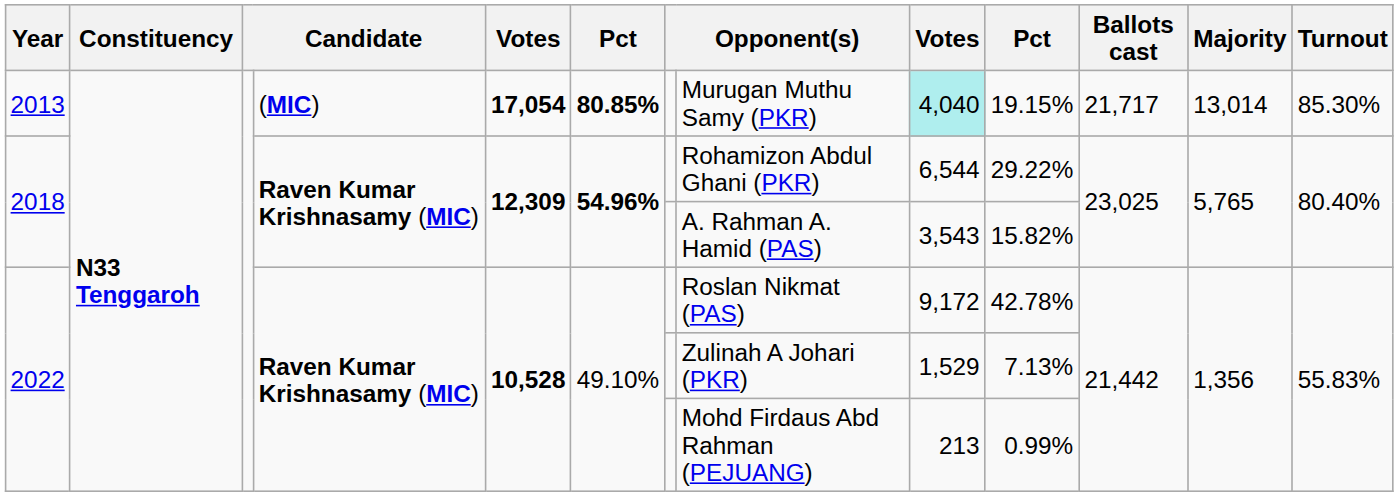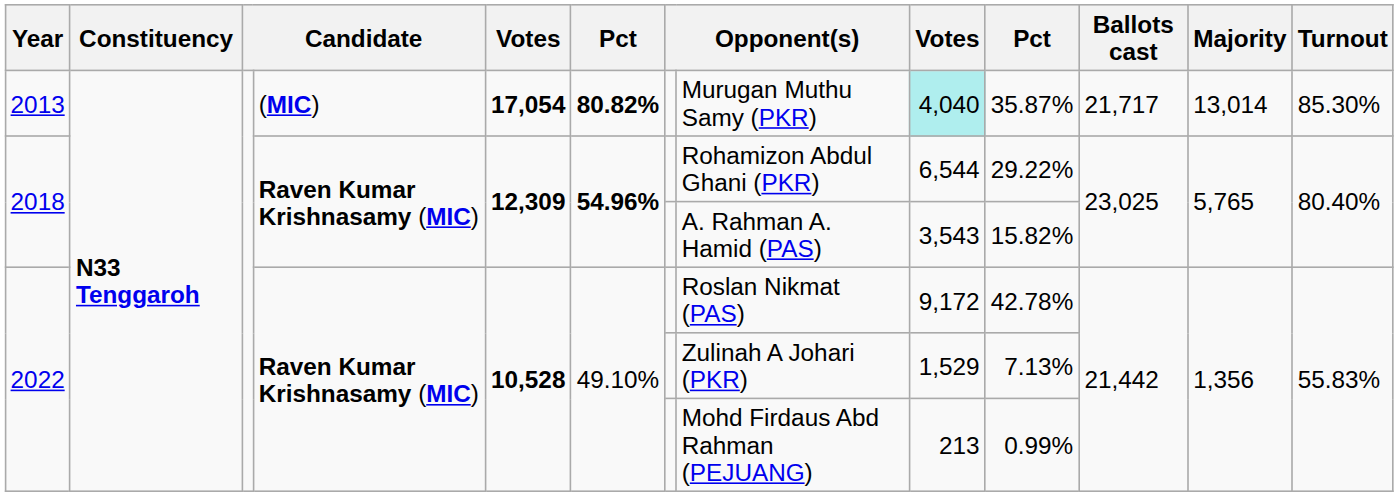(618, 103) 80.85% -> (618, 103) 80.82%
(1032, 103) 19.15% -> (1032, 103) 35.87%
